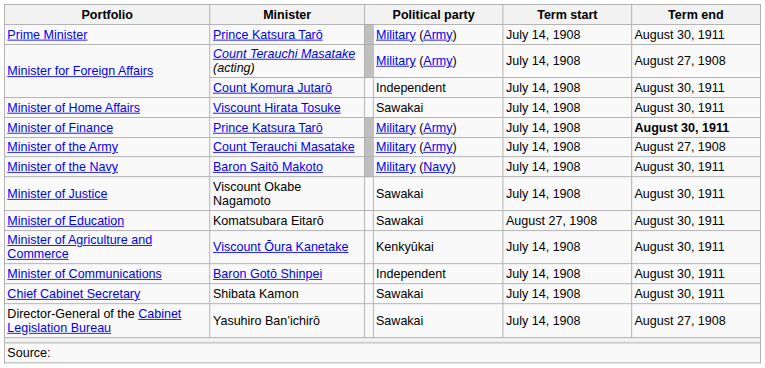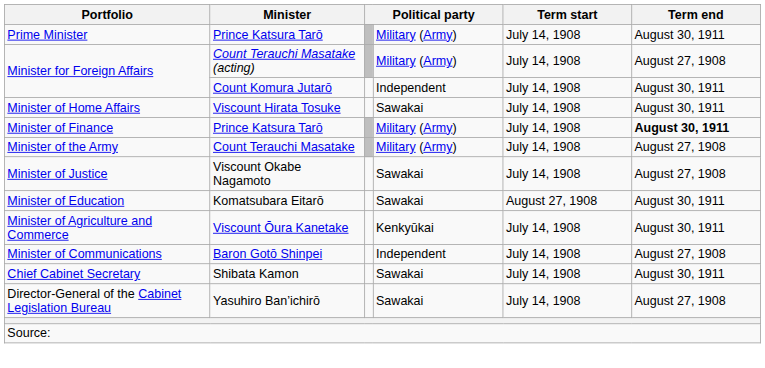- row: (63, 167)
(680, 194) August 30, 1911 -> (680, 174) August 27, 1908
(680, 274) August 30, 1911 -> (680, 254) August 27, 1908
